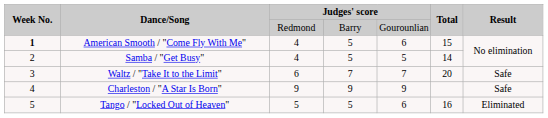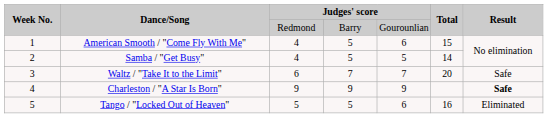(32, 43) bold -> (32, 43) normal
(503, 89) normal -> (503, 89) bold
